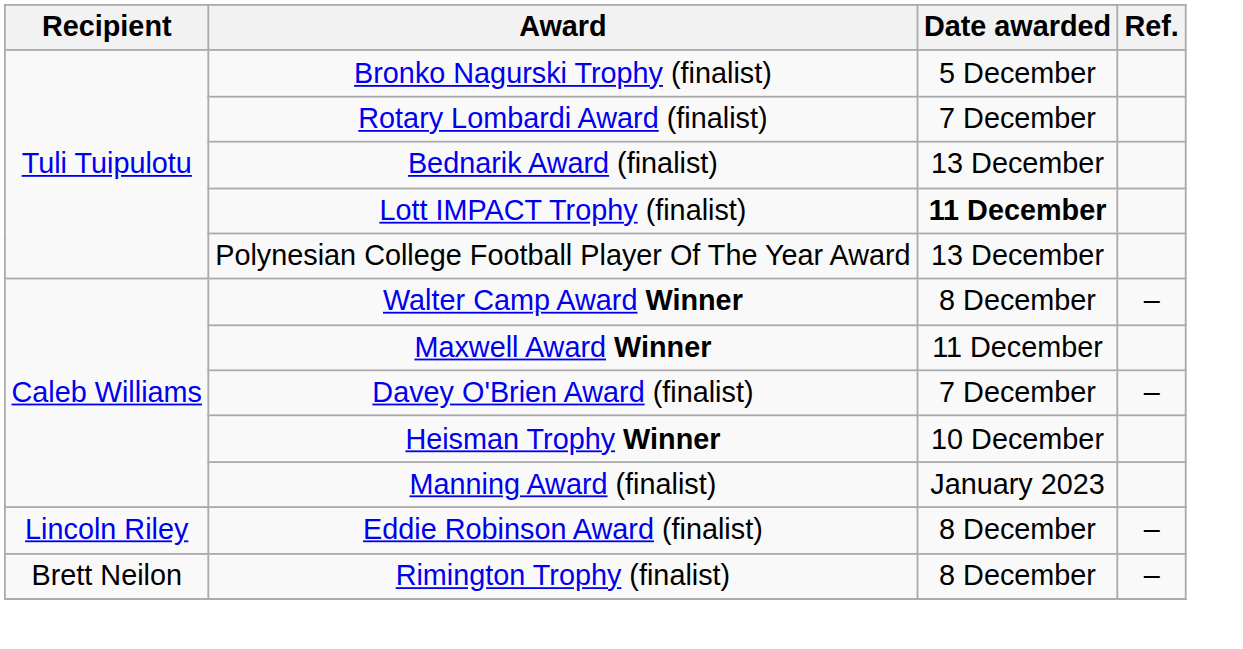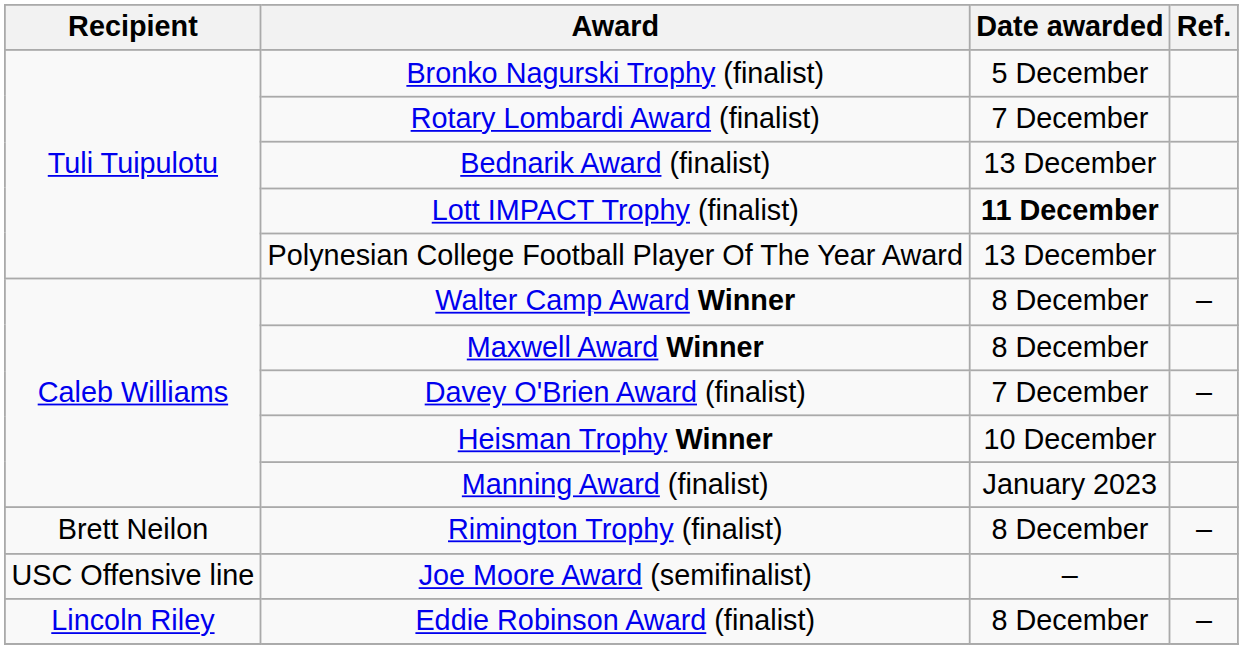(1018, 347) 11 December -> (1070, 347) 8 December
rows swapped: (563, 575) <-> (563, 529)
+ row: (615, 575)
